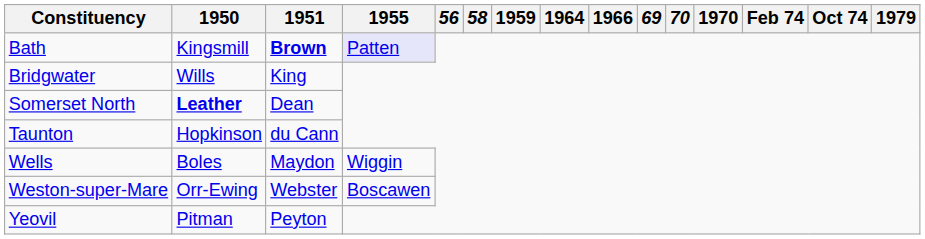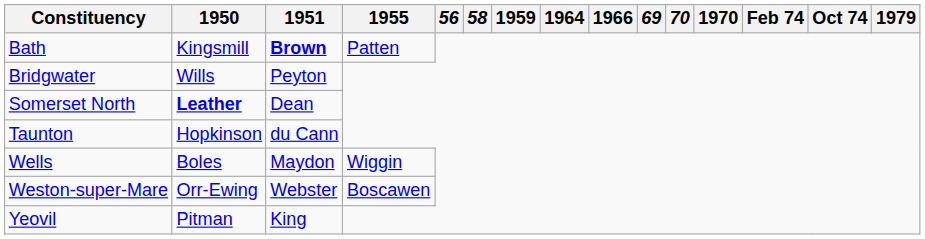(373, 47) lavender background -> (373, 47) no background
(288, 76) King -> (298, 76) Peyton
(298, 219) Peyton -> (288, 219) King
